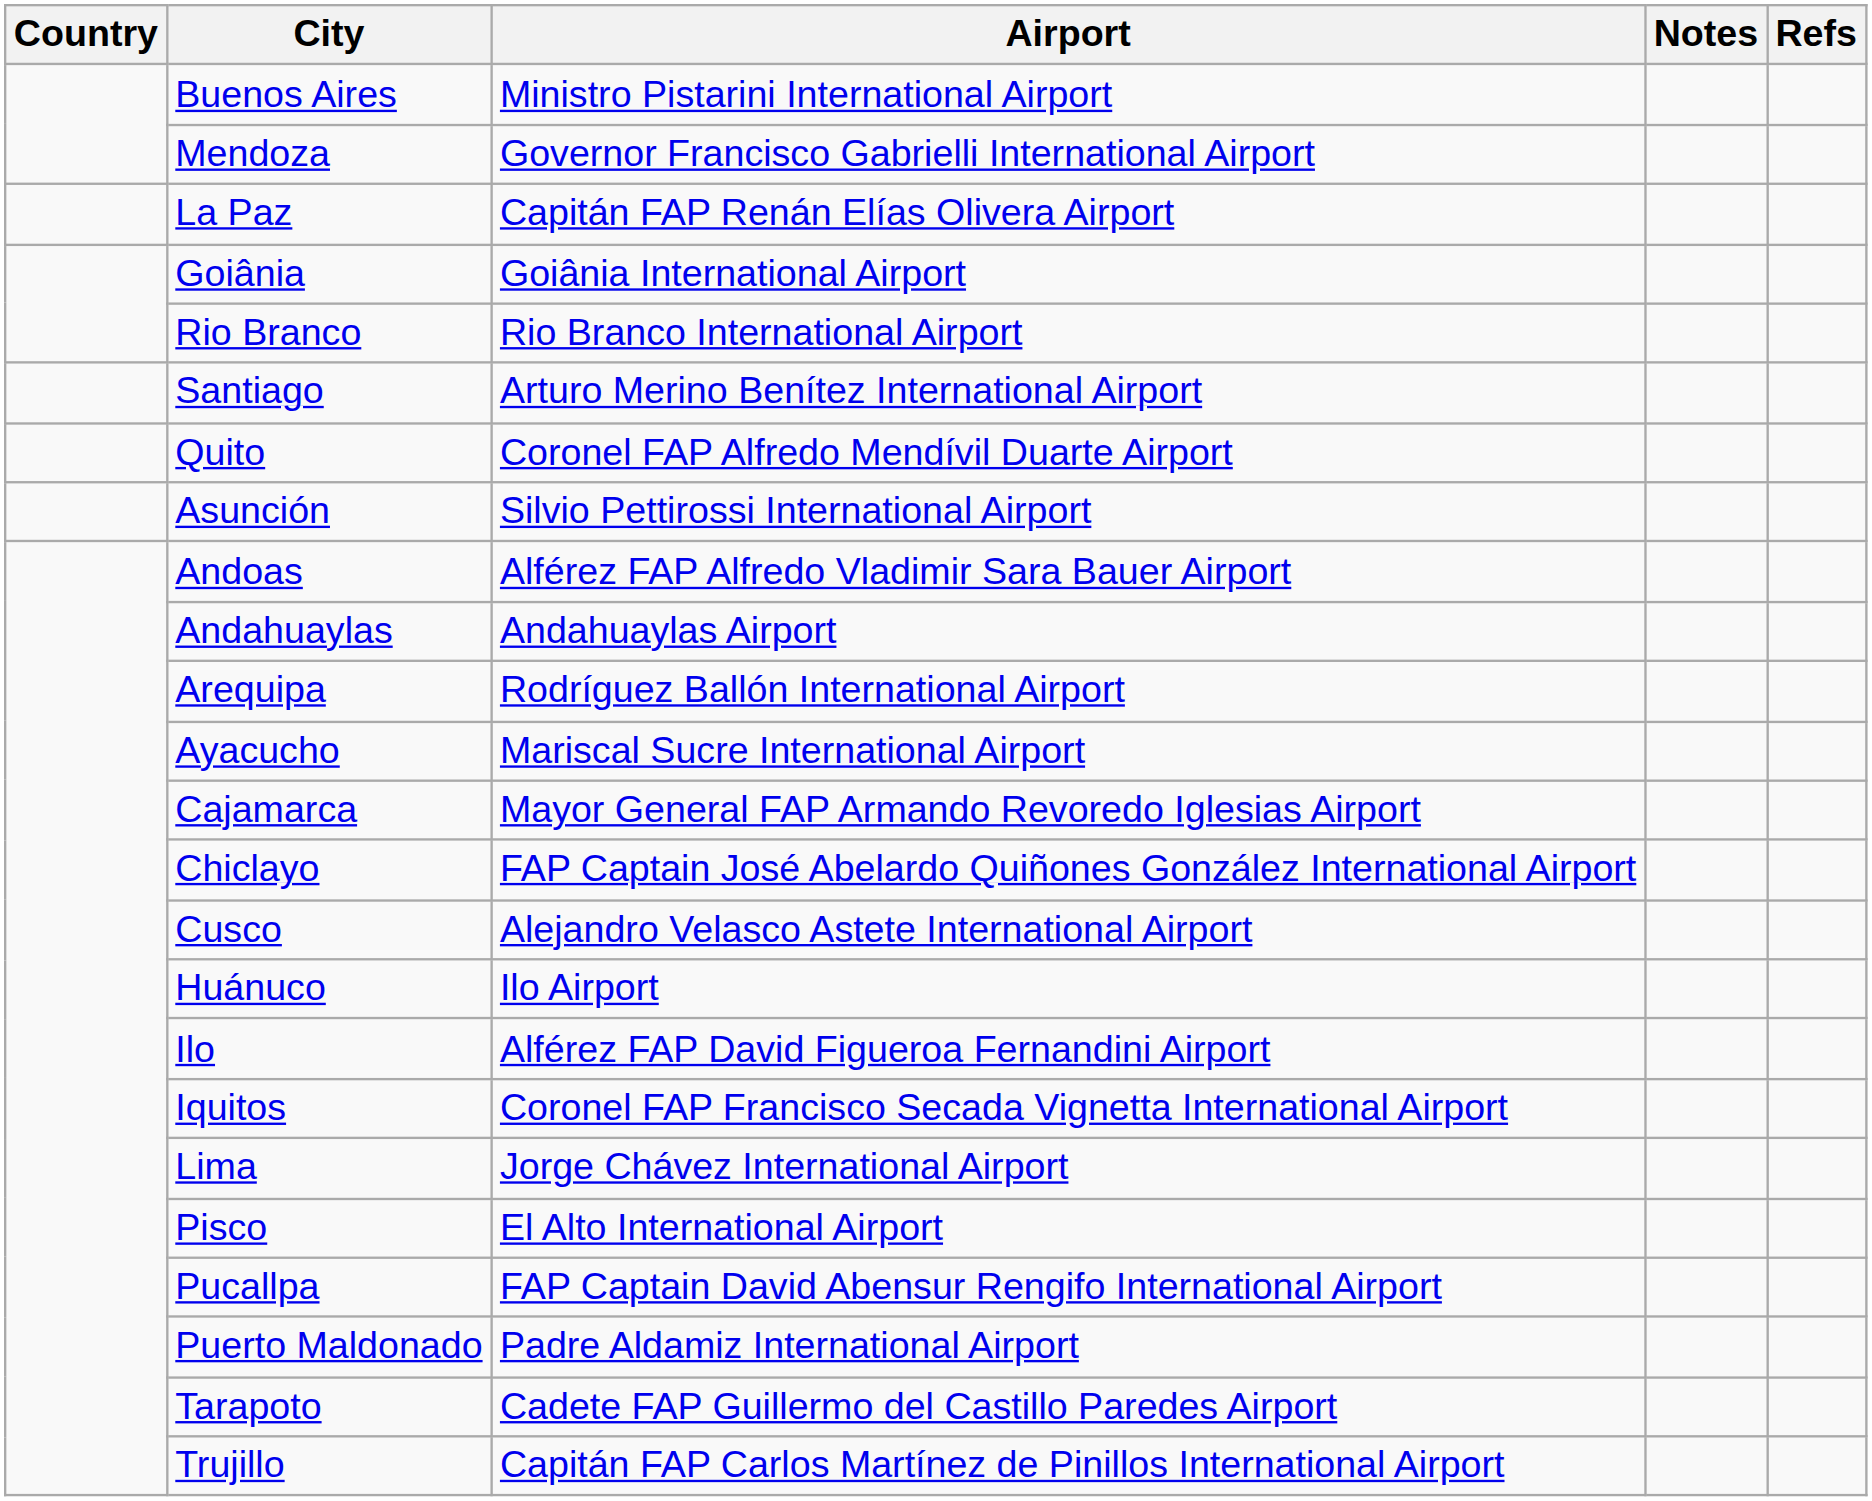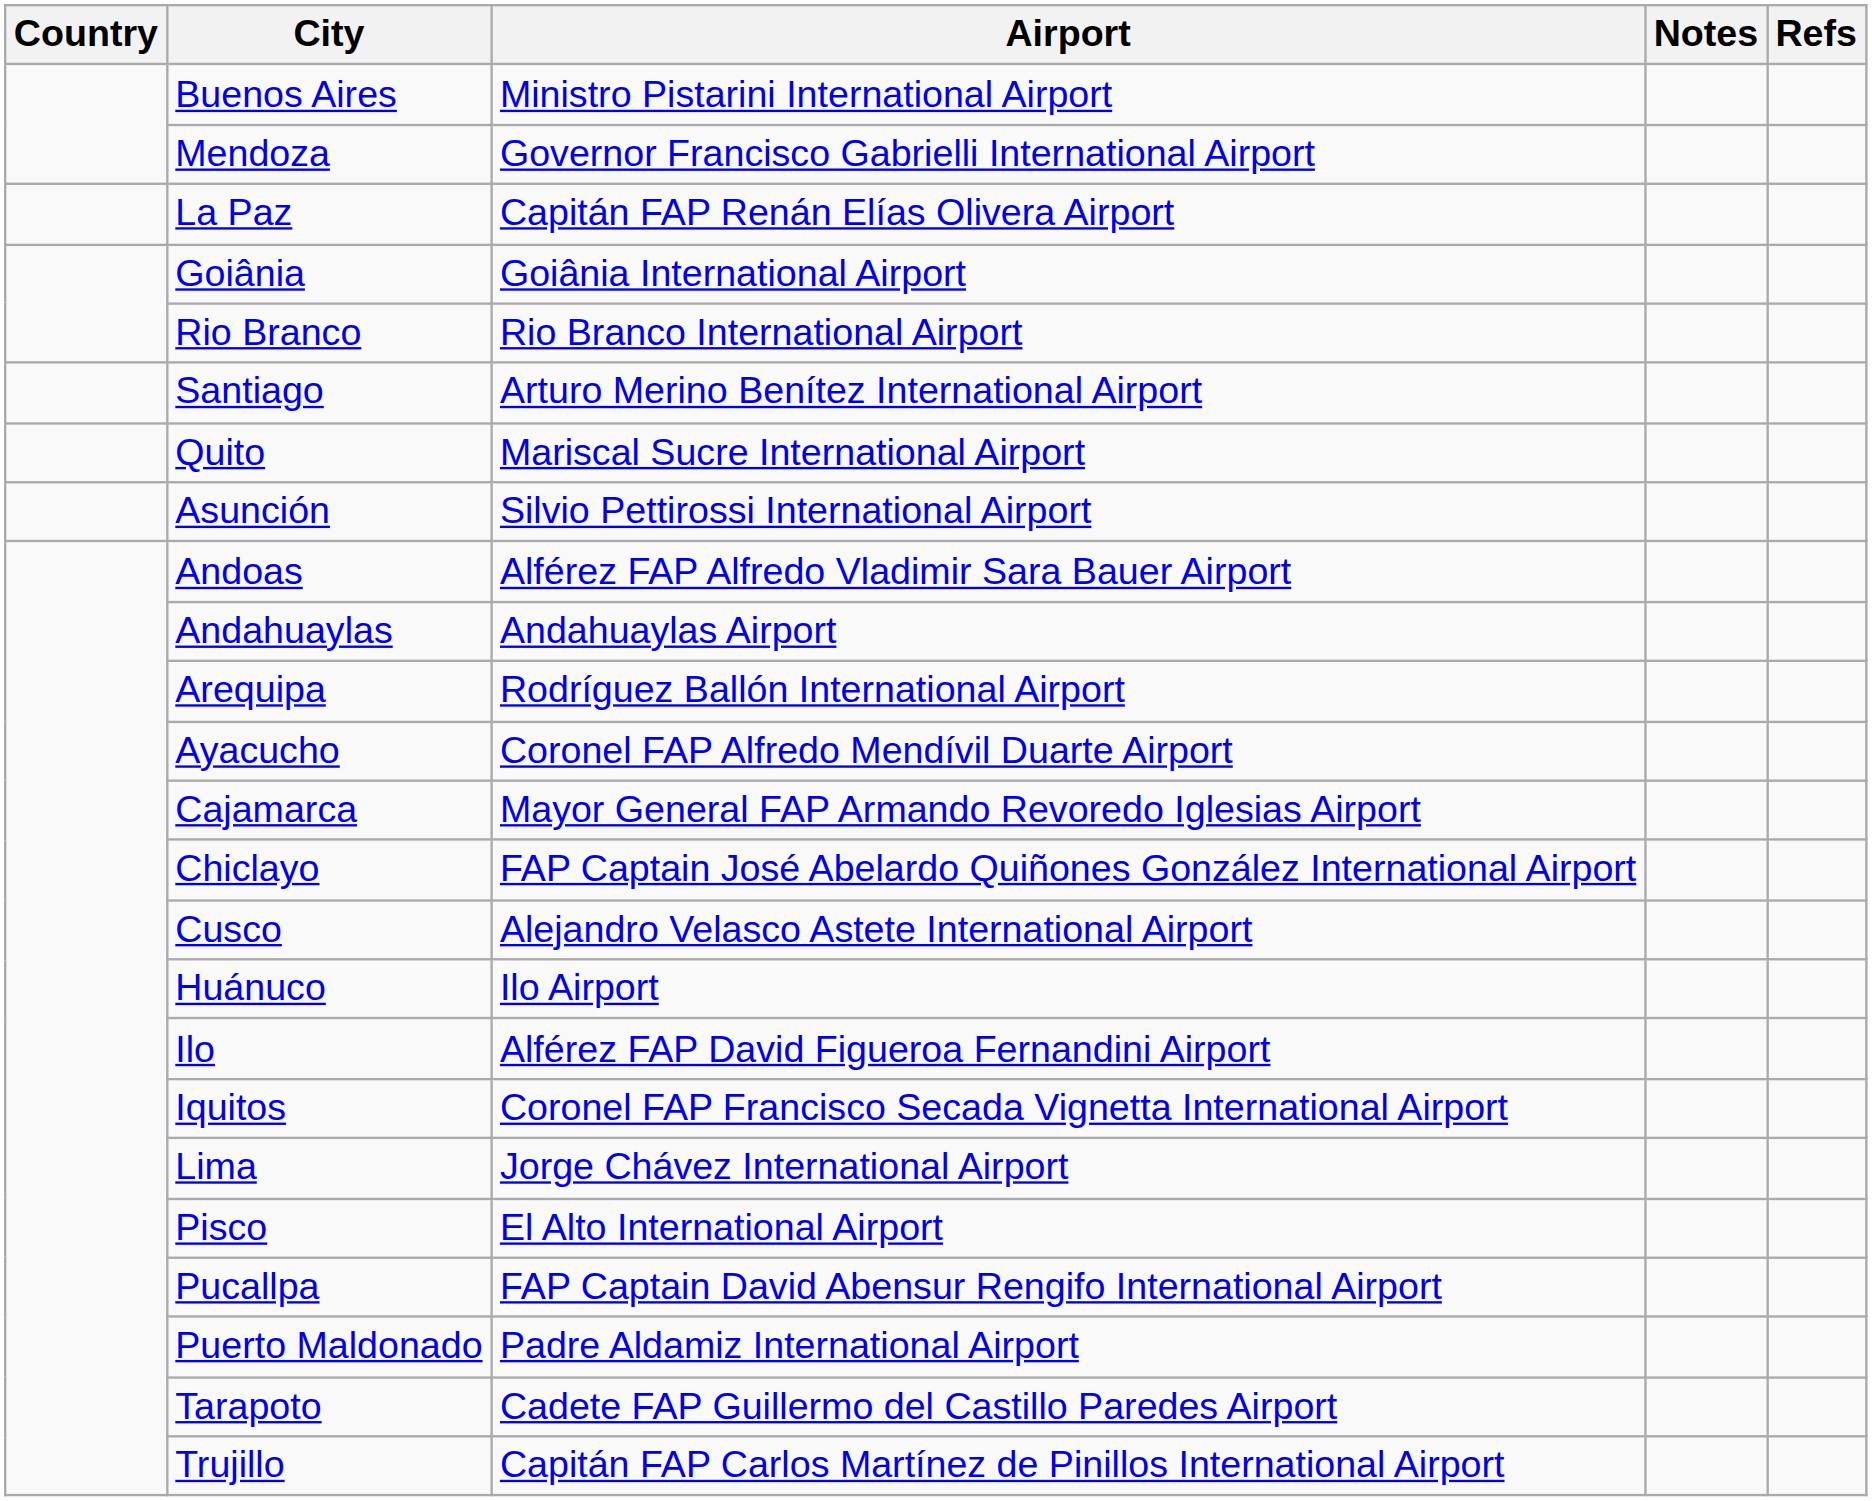(866, 451) Coronel FAP Alfredo Mendívil Duarte Airport -> (792, 451) Mariscal Sucre International Airport
(792, 749) Mariscal Sucre International Airport -> (866, 749) Coronel FAP Alfredo Mendívil Duarte Airport
